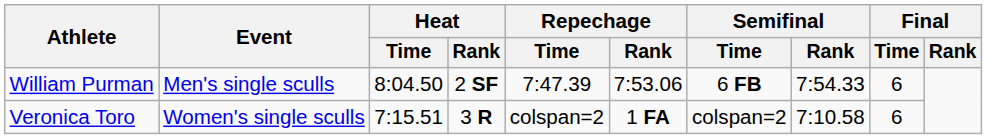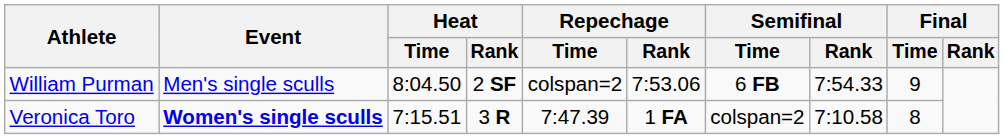(557, 85) 7:47.39 -> (575, 85) colspan=2
(897, 85) 6 -> (915, 85) 9
(264, 117) normal -> (273, 117) bold
(557, 117) colspan=2 -> (575, 117) 7:47.39
(897, 117) 6 -> (915, 117) 8
